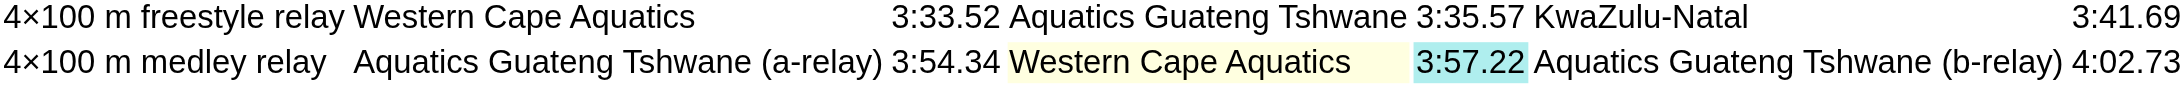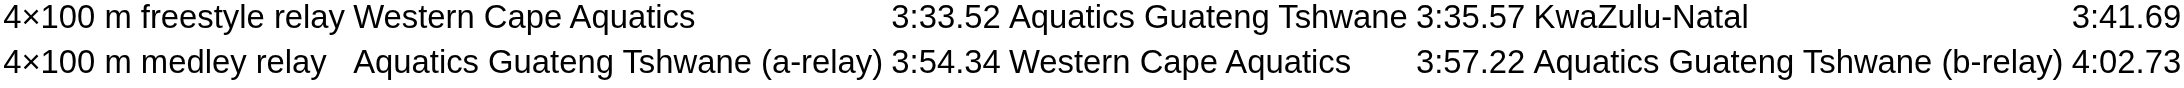(1180, 62) lightyellow background -> (1180, 62) no background
(1471, 62) paleturquoise background -> (1471, 62) no background
